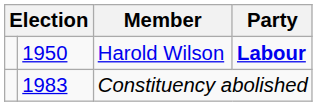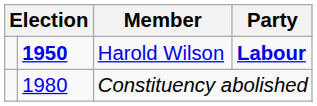(45, 52) normal -> (45, 52) bold
(45, 85) 1983 -> (45, 85) 1980
